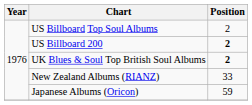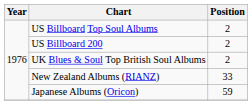(228, 44) bold -> (228, 44) normal
(228, 60) bold -> (228, 60) normal
